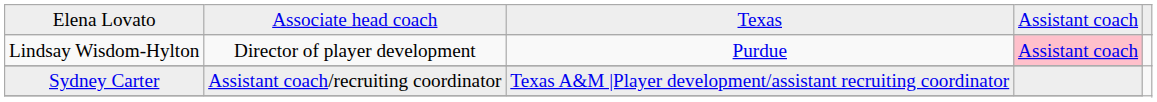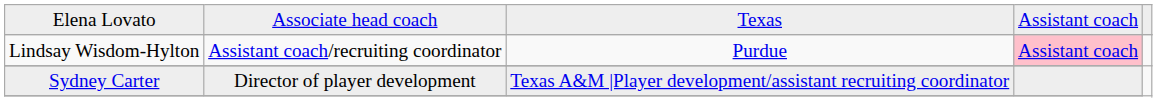(355, 50) Director of player development -> (355, 50) Assistant coach/recruiting coordinator
(355, 80) Assistant coach/recruiting coordinator -> (355, 80) Director of player development
